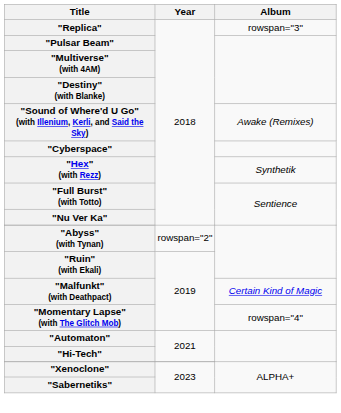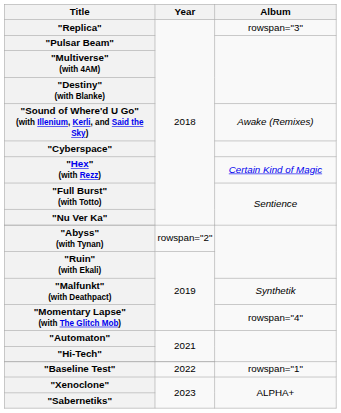(275, 170) Synthetik -> (275, 170) Certain Kind of Magic
(275, 291) Certain Kind of Magic -> (275, 291) Synthetik
+ row: (80, 369)
